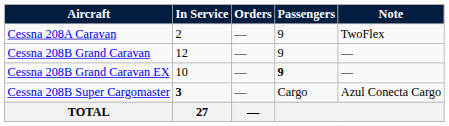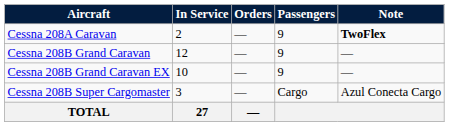(391, 34) normal -> (391, 34) bold
(306, 73) bold -> (306, 73) normal
(202, 92) bold -> (202, 92) normal
